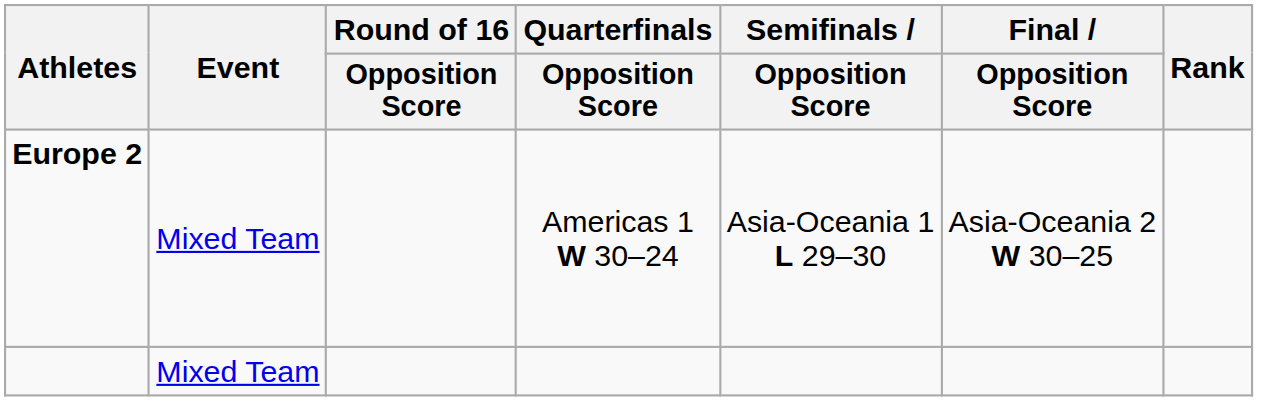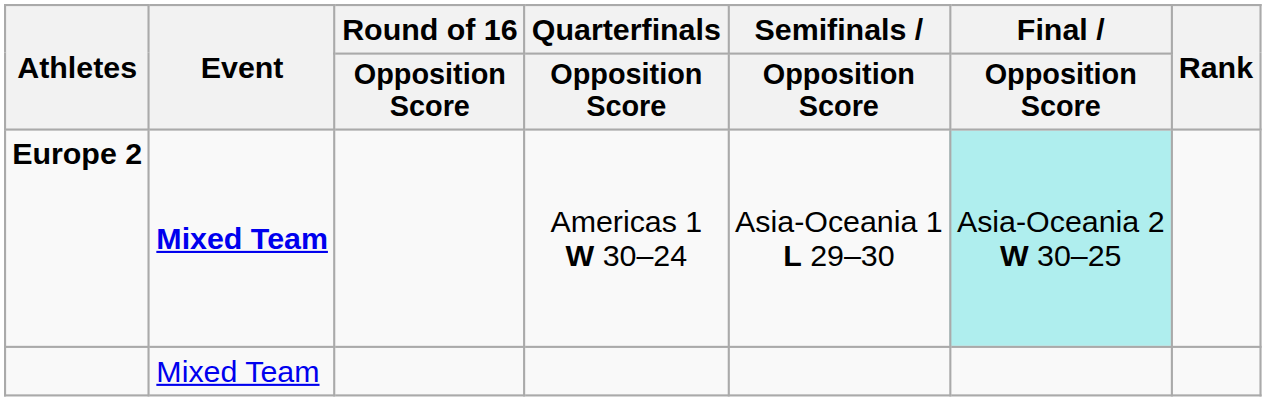(238, 239) normal -> (242, 239) bold
(1052, 239) no background -> (1061, 239) paleturquoise background
